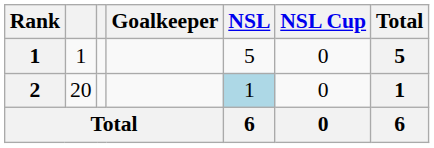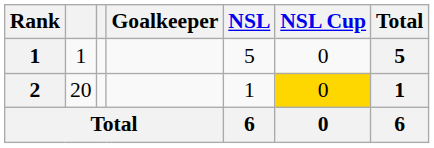(249, 90) lightblue background -> (249, 90) no background
(323, 90) no background -> (323, 90) gold background
